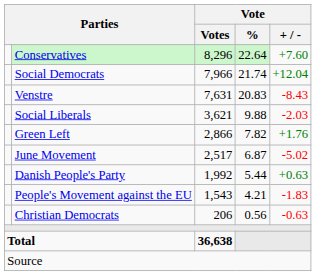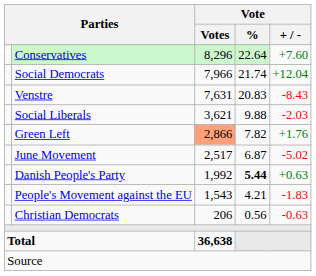(218, 134) no background -> (218, 134) lightsalmon background
(256, 174) normal -> (256, 174) bold
